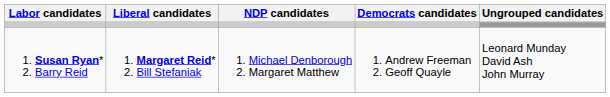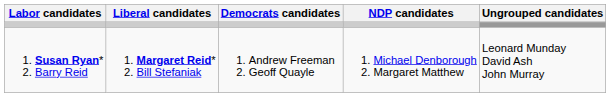columns swapped: (417, 13) <-> (286, 13)
